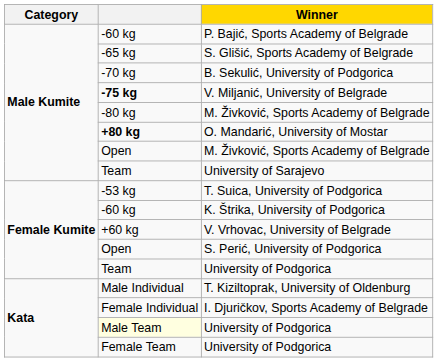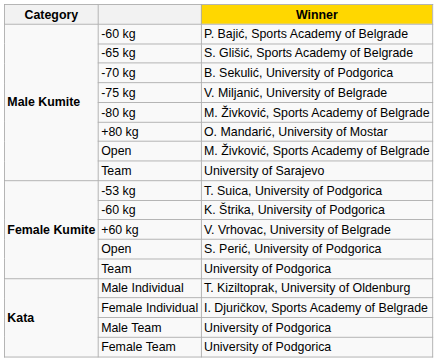(119, 93) bold -> (118, 93) normal
(121, 132) bold -> (120, 132) normal
(131, 328) lightyellow background -> (131, 328) no background
